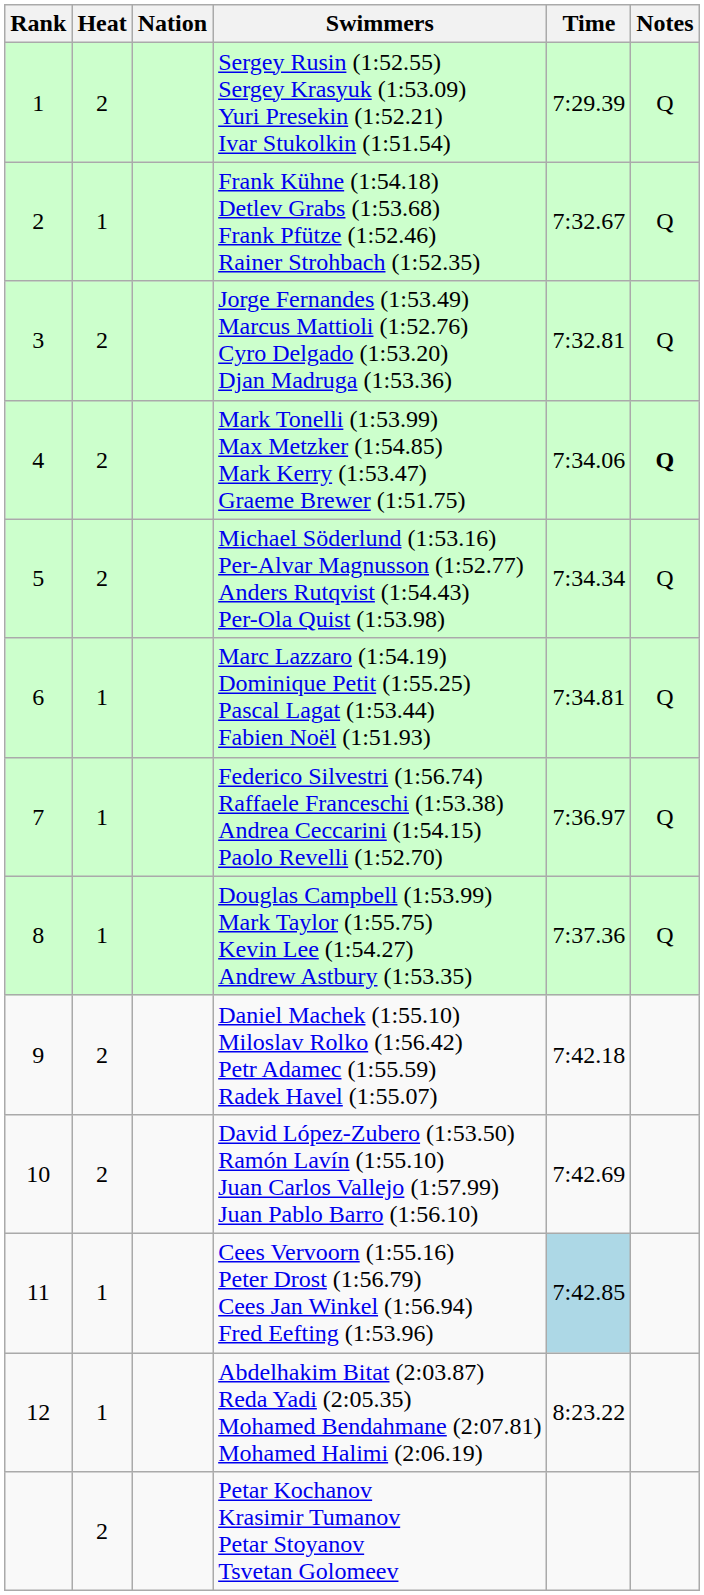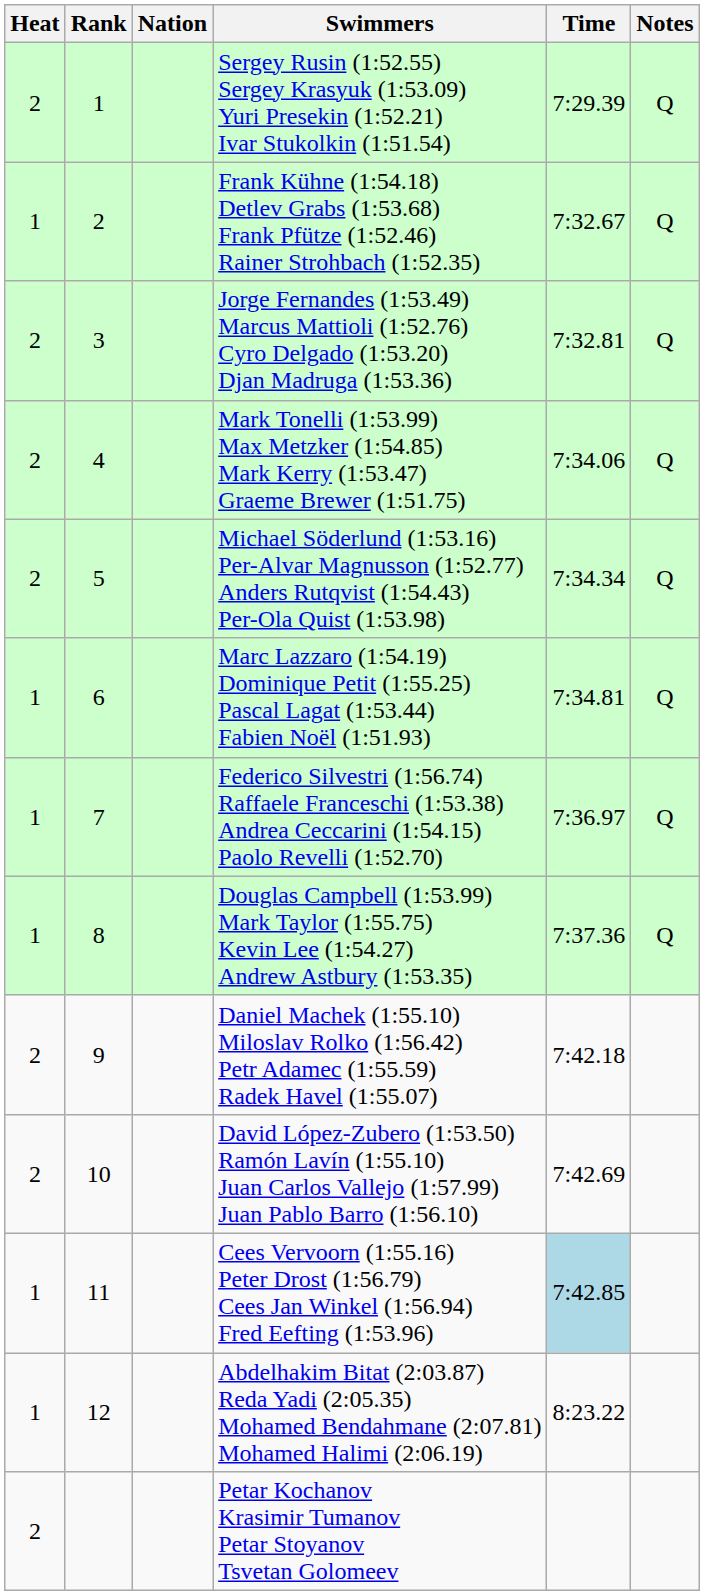columns swapped: (38, 23) <-> (102, 23)
(665, 459) bold -> (665, 459) normal
